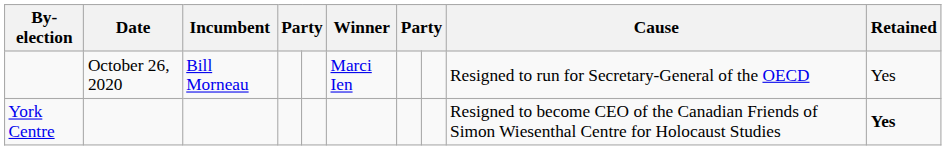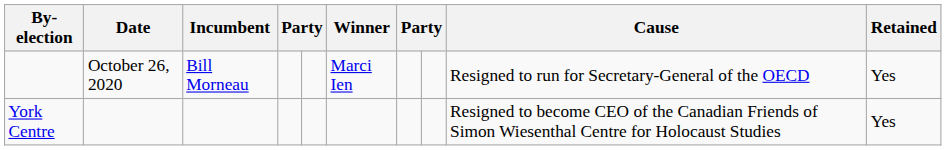(883, 121) bold -> (883, 121) normal
